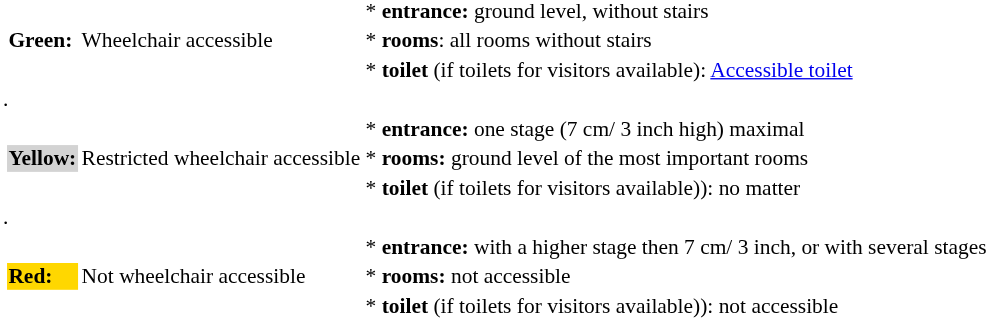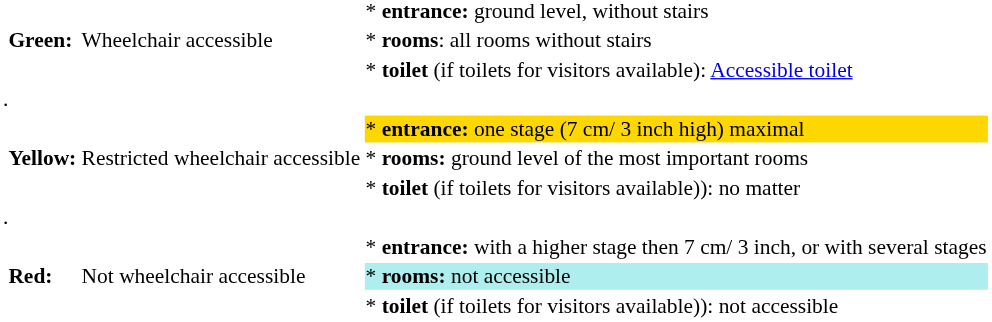(585, 128) no background -> (585, 128) gold background
(42, 158) lightgrey background -> (42, 158) no background
(30, 276) gold background -> (30, 276) no background
(468, 276) no background -> (468, 276) paleturquoise background
